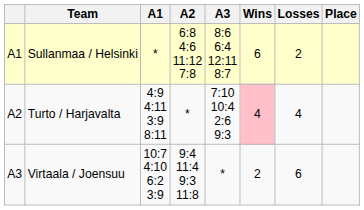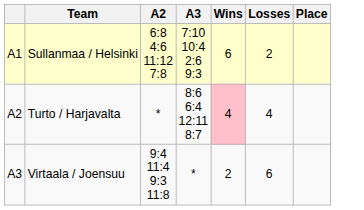- column: (155, 14)
(223, 53) 8:6 6:4 12:11 8:7 -> (193, 53) 7:10 10:4 2:6 9:3
(223, 114) 7:10 10:4 2:6 9:3 -> (193, 114) 8:6 6:4 12:11 8:7
